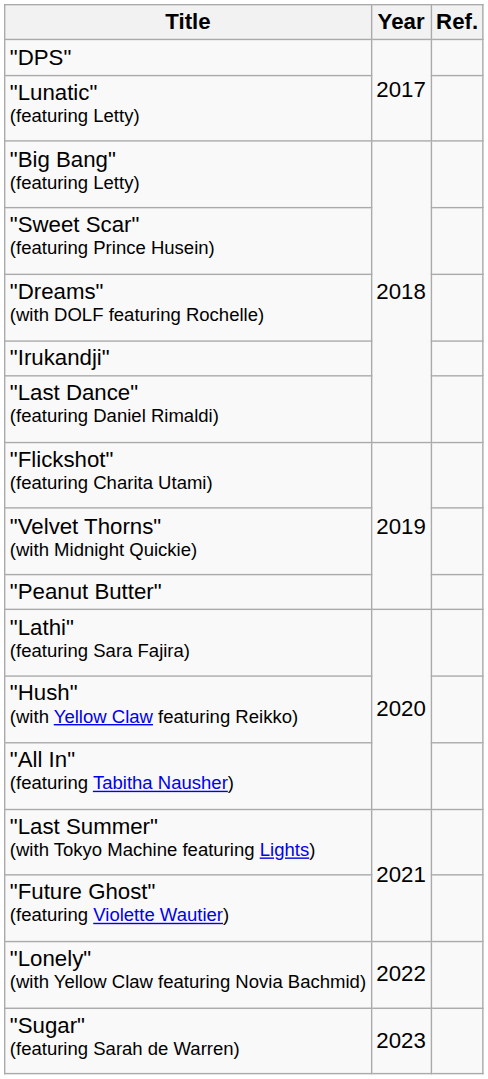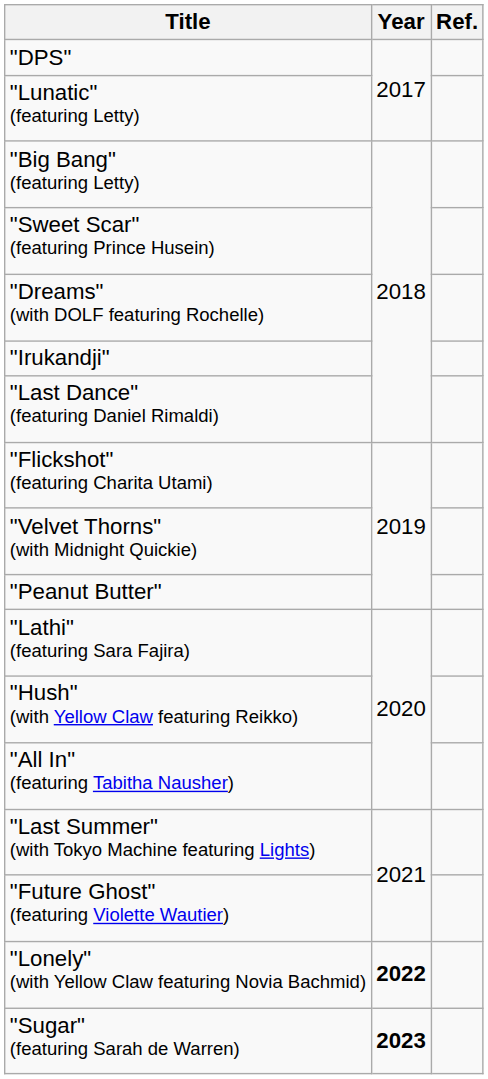(401, 974) normal -> (401, 974) bold
(401, 1040) normal -> (401, 1040) bold
